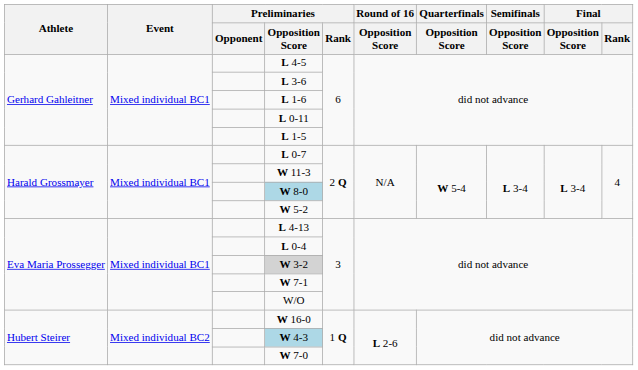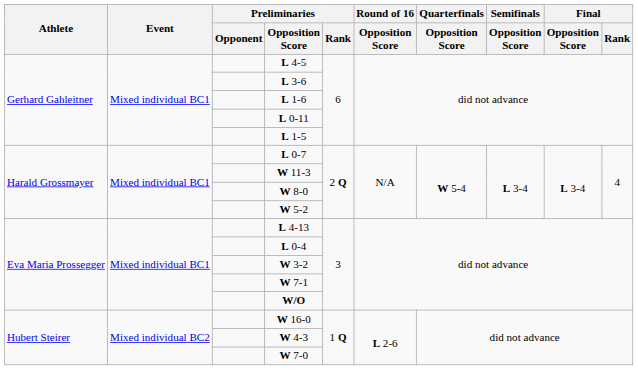(294, 191) lightblue background -> (294, 191) no background
(294, 264) lightgrey background -> (294, 264) no background
(294, 301) normal -> (294, 301) bold
(294, 338) lightblue background -> (294, 338) no background
